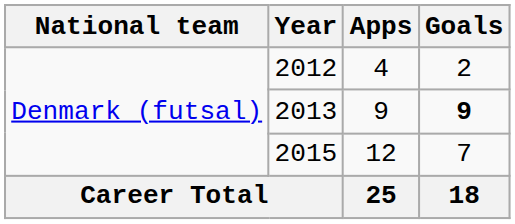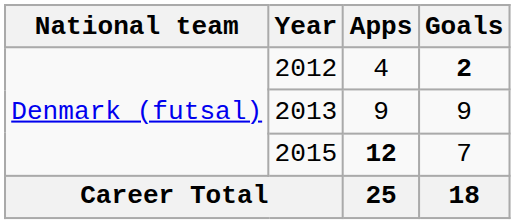(464, 69) normal -> (464, 69) bold
(464, 111) bold -> (464, 111) normal
(381, 154) normal -> (381, 154) bold
